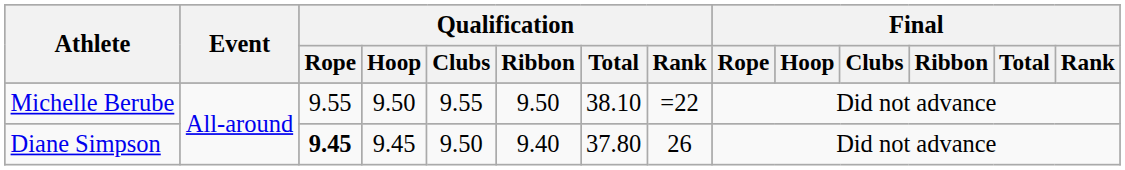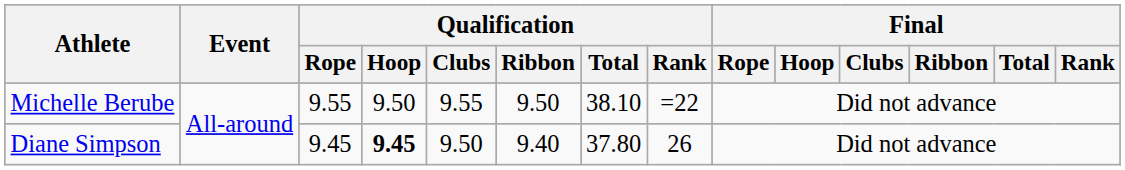(330, 144) bold -> (330, 144) normal
(394, 144) normal -> (394, 144) bold
